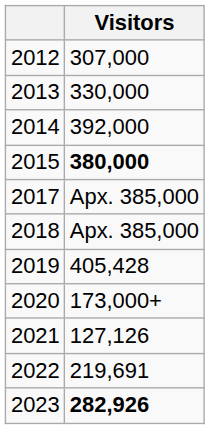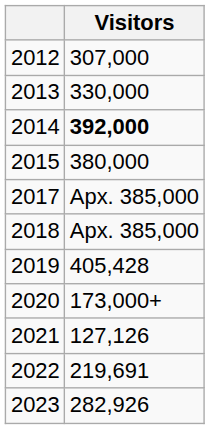(109, 127) normal -> (109, 127) bold
(109, 161) bold -> (109, 161) normal
(109, 405) bold -> (109, 405) normal
